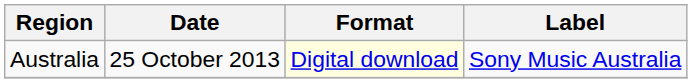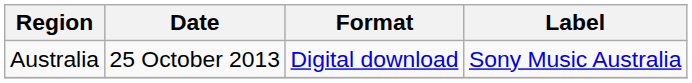(375, 58) lightyellow background -> (375, 58) no background
